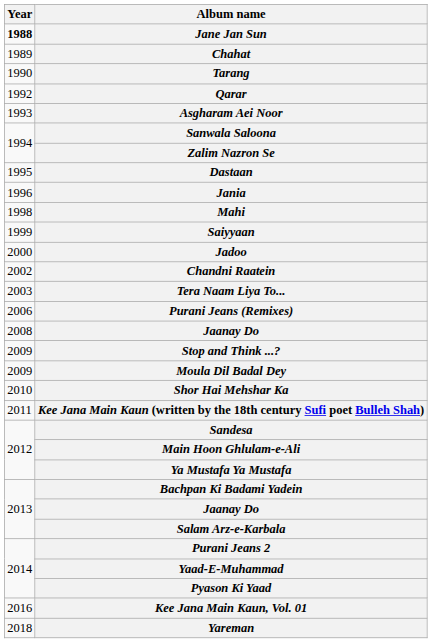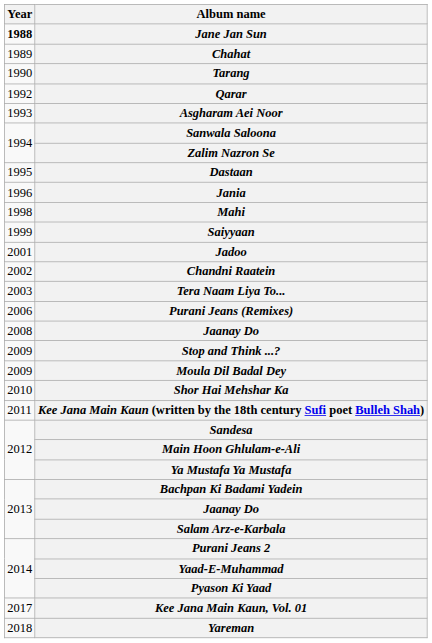(20, 251) 2000 -> (20, 251) 2001
(20, 608) 2016 -> (20, 608) 2017
